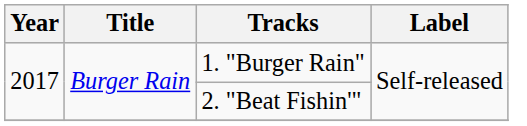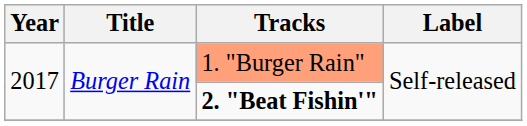(283, 62) no background -> (283, 62) lightsalmon background
(281, 100) normal -> (290, 100) bold
